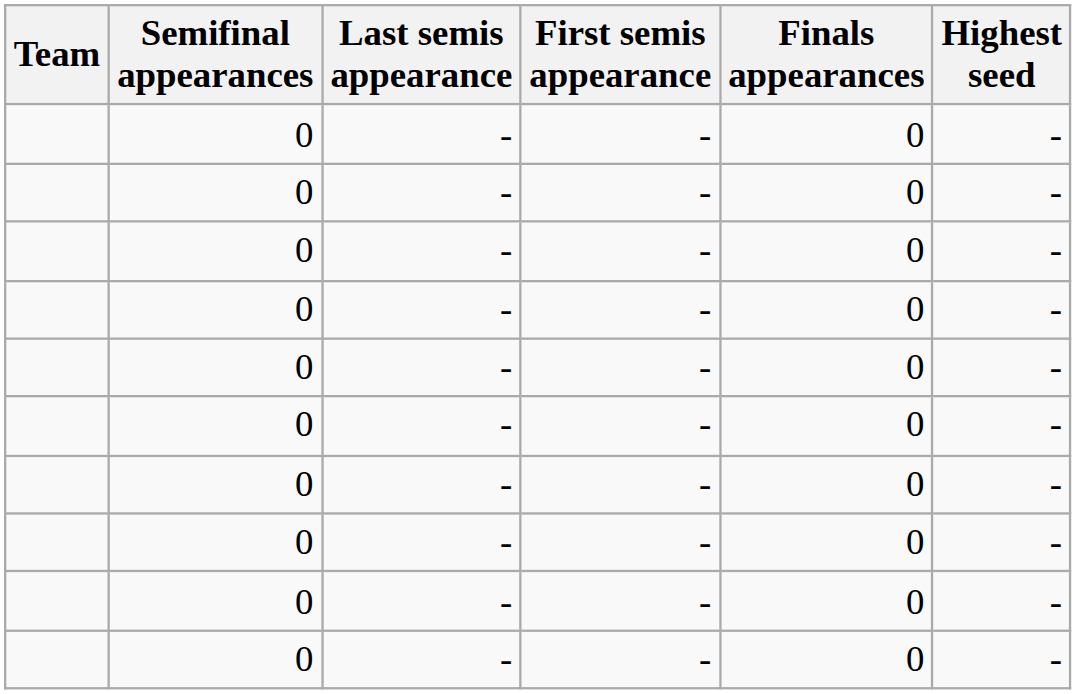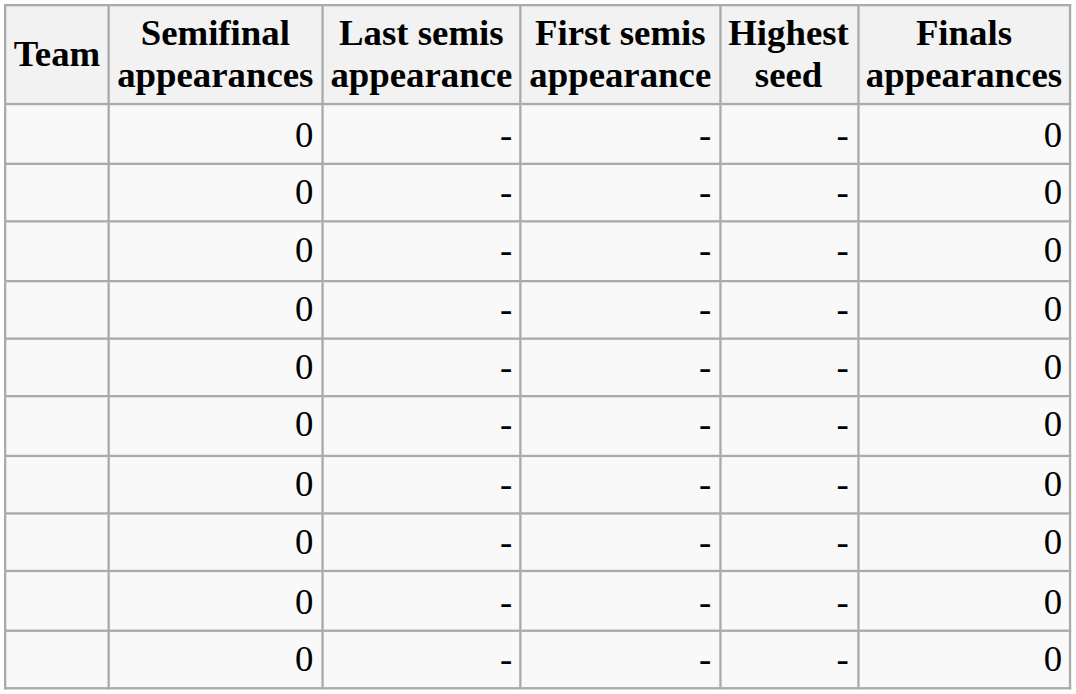columns swapped: (826, 54) <-> (1002, 54)
